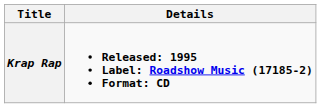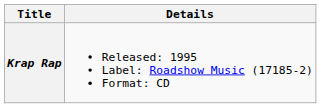(190, 69) bold -> (190, 69) normal
